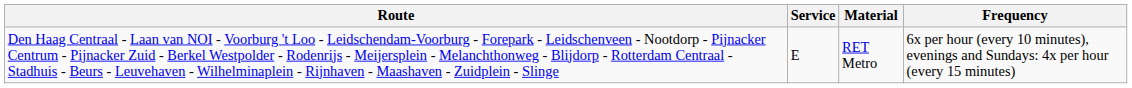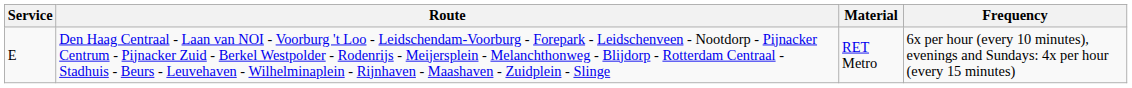columns swapped: (813, 15) <-> (396, 15)
